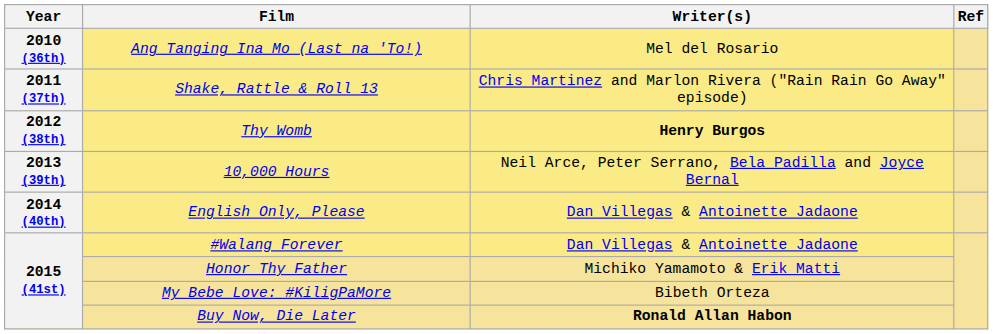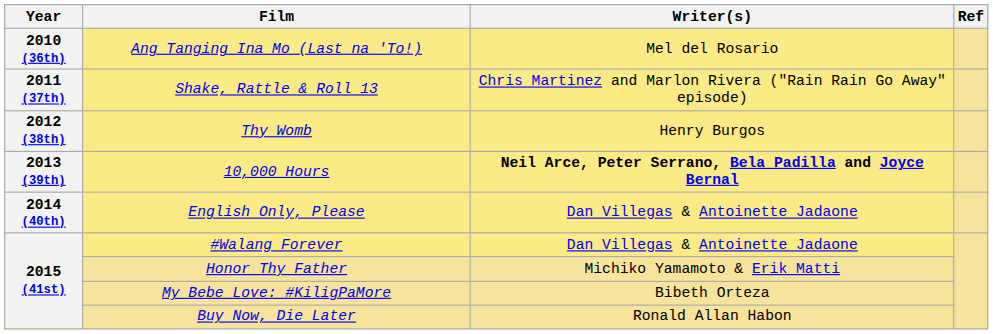(712, 131) bold -> (712, 131) normal
(712, 172) normal -> (712, 172) bold
(712, 317) bold -> (712, 317) normal
